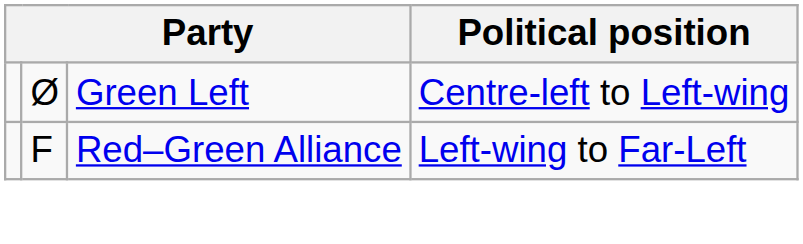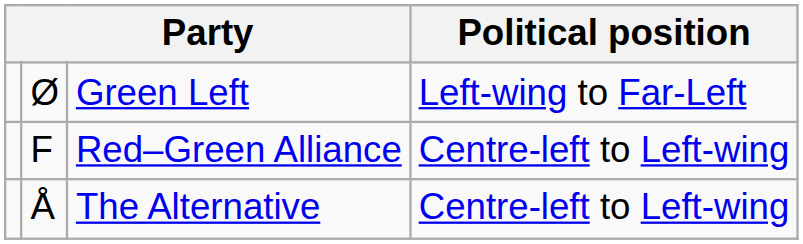(604, 91) Centre-left to Left-wing -> (583, 91) Left-wing to Far-Left
(583, 149) Left-wing to Far-Left -> (604, 149) Centre-left to Left-wing
+ row: (198, 207)
